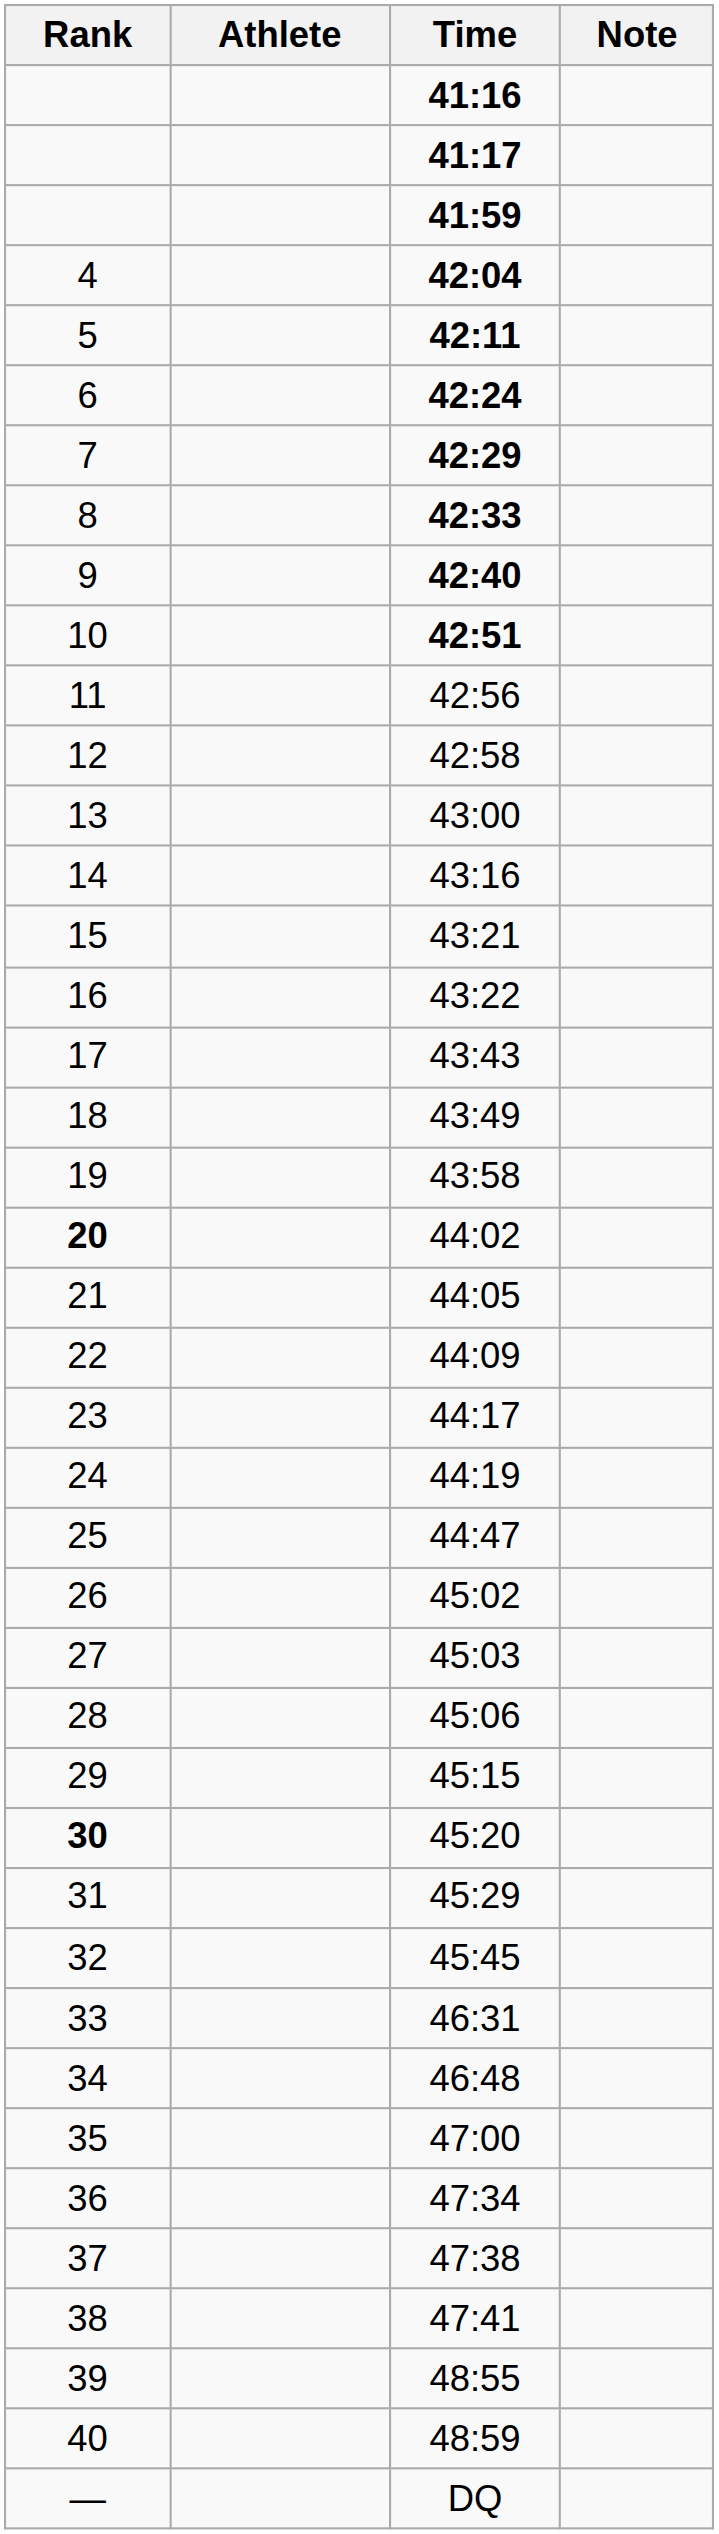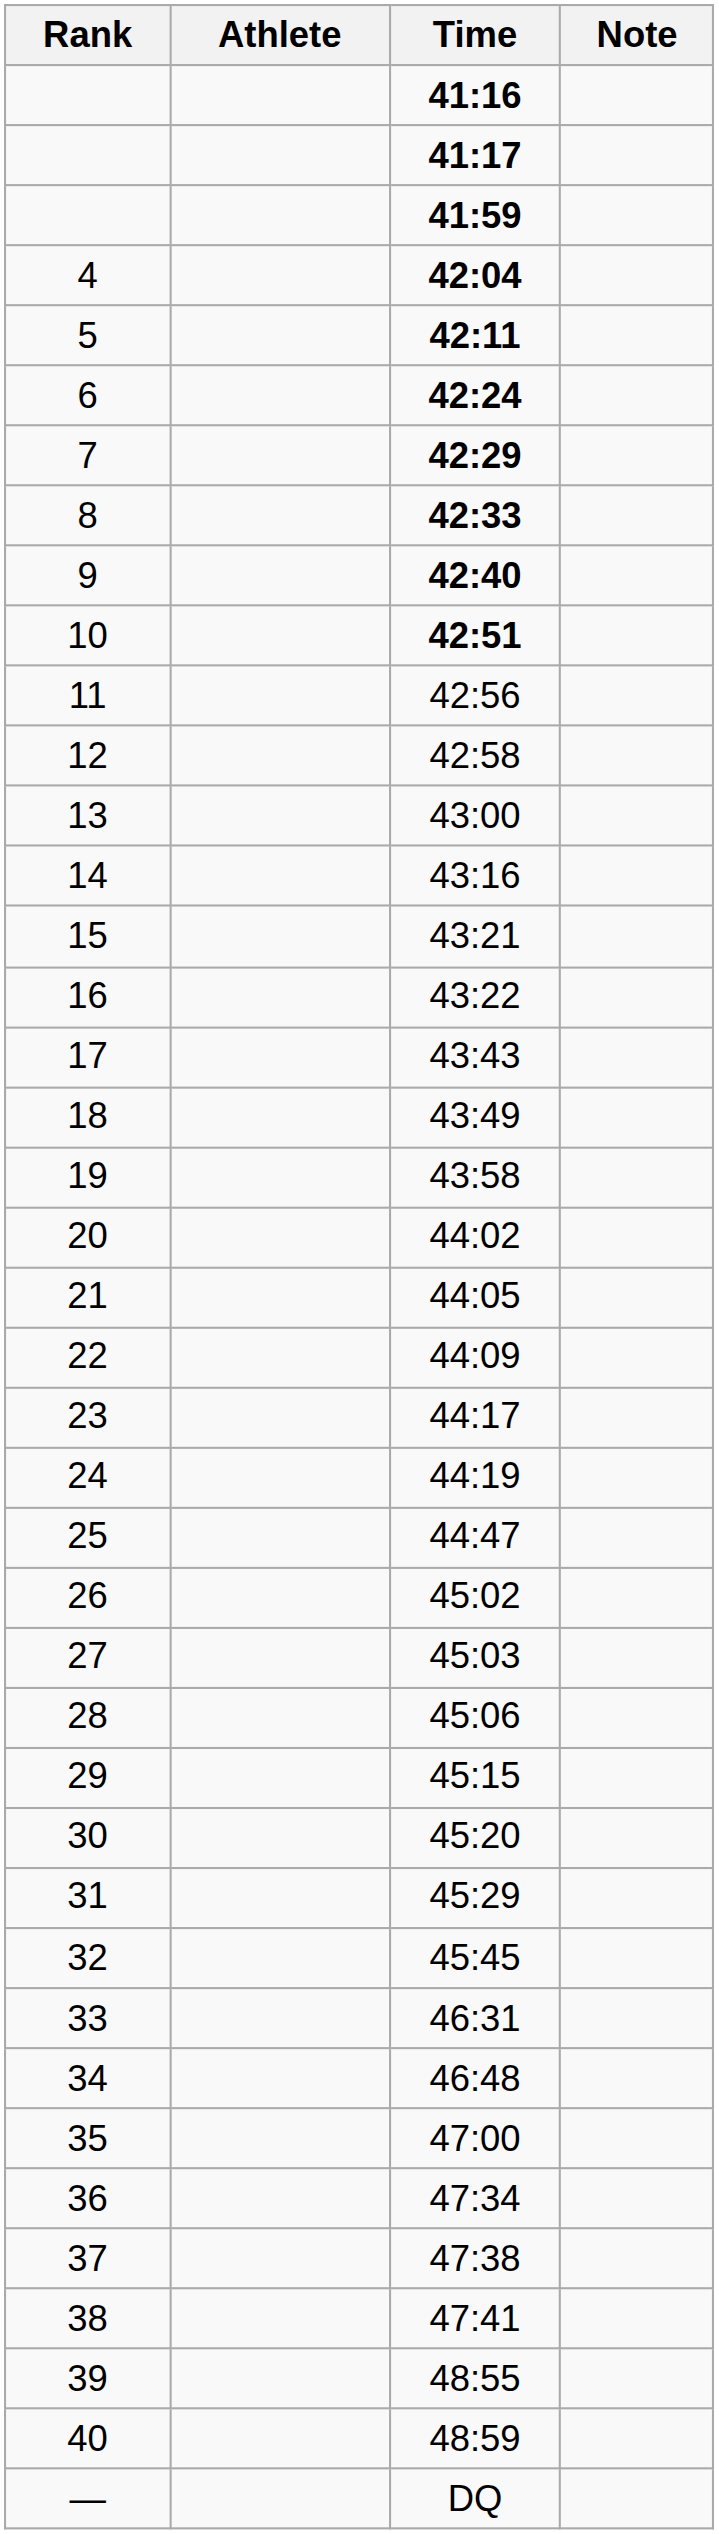(88, 1236) bold -> (88, 1236) normal
(88, 1836) bold -> (88, 1836) normal
